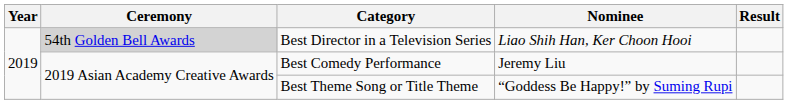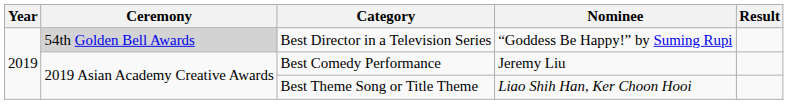(595, 39) Liao Shih Han, Ker Choon Hooi -> (615, 39) “Goddess Be Happy!” by Suming Rupi
(615, 87) “Goddess Be Happy!” by Suming Rupi -> (595, 87) Liao Shih Han, Ker Choon Hooi
